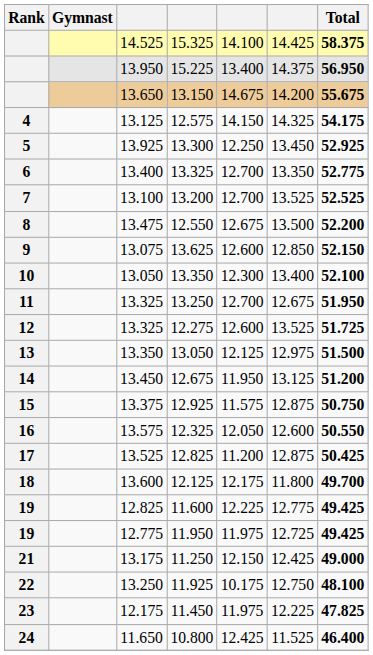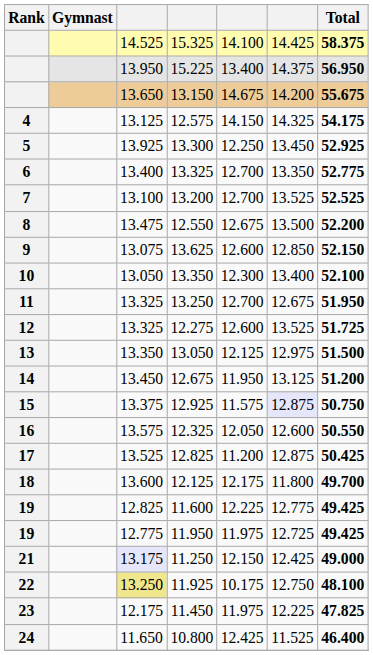(292, 404) no background -> (292, 404) lavender background
(142, 559) no background -> (142, 559) lavender background
(142, 585) no background -> (142, 585) khaki background
